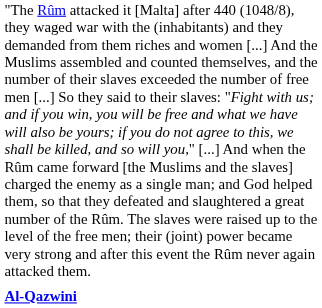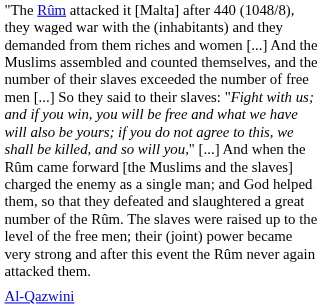(41, 296) bold -> (39, 296) normal
